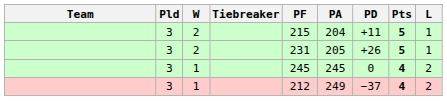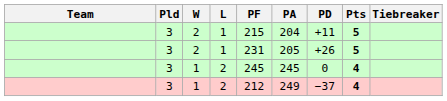columns swapped: (429, 14) <-> (246, 14)
